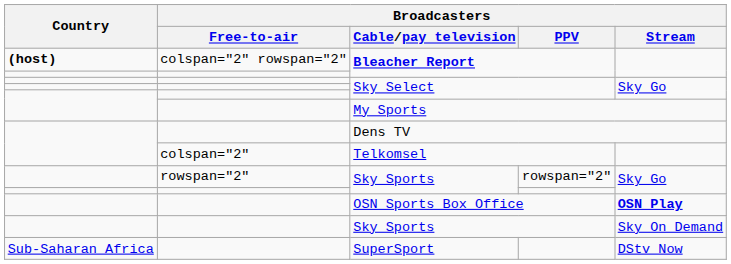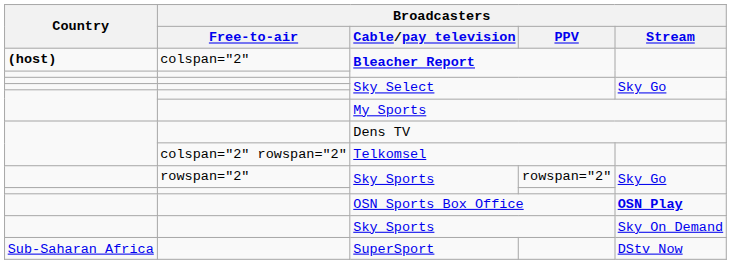(254, 60) colspan="2" rowspan="2" -> (205, 60) colspan="2"
(205, 154) colspan="2" -> (254, 154) colspan="2" rowspan="2"
